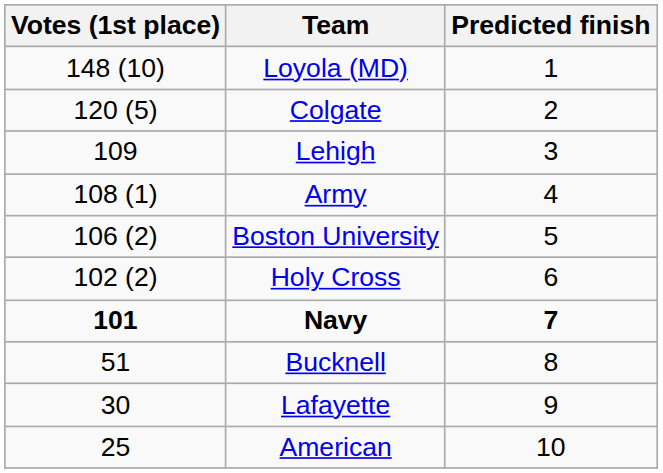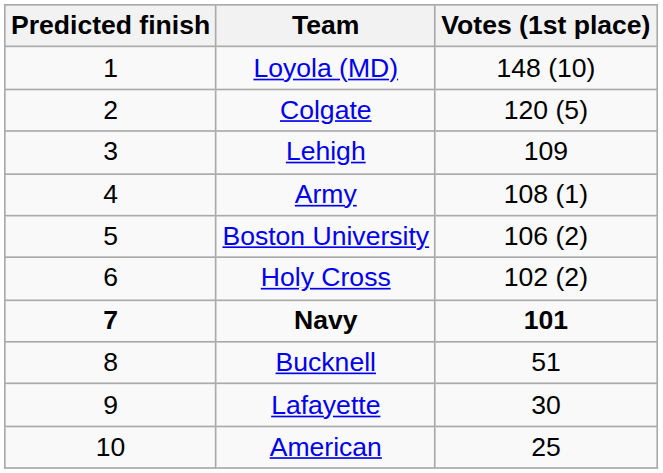columns swapped: (551, 25) <-> (116, 25)
